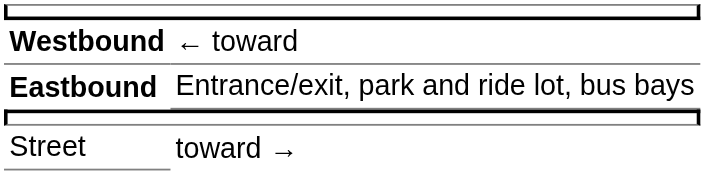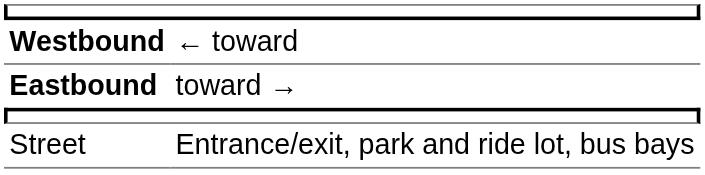(435, 85) Entrance/exit, park and ride lot, bus bays -> (237, 85) toward →
(237, 147) toward → -> (435, 145) Entrance/exit, park and ride lot, bus bays
